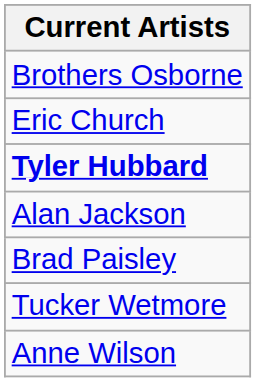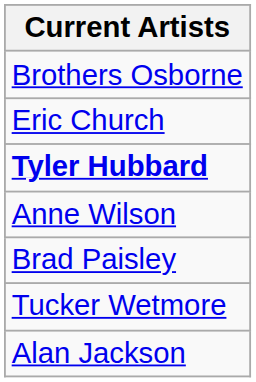(99, 213) Alan Jackson -> (94, 213) Anne Wilson
(94, 352) Anne Wilson -> (99, 352) Alan Jackson
